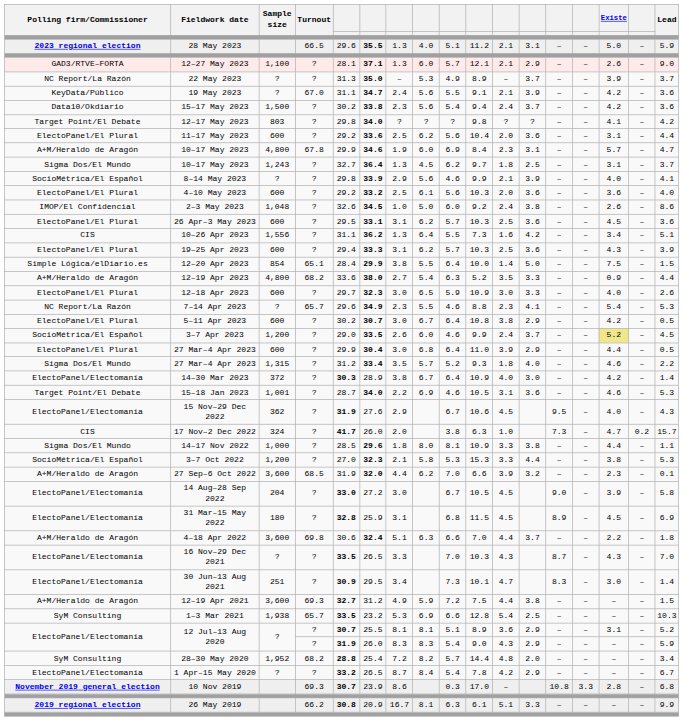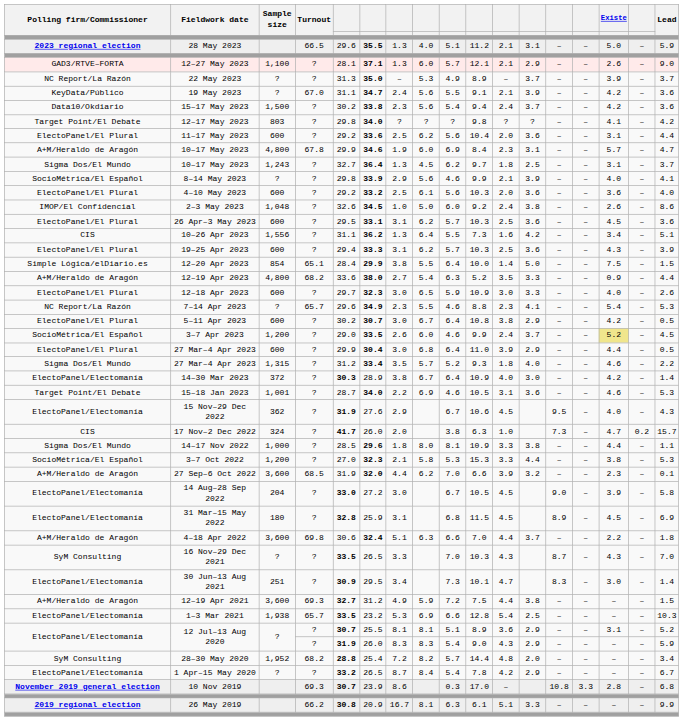(88, 558) ElectoPanel/Electomanía -> (88, 558) SyM Consulting
(88, 616) SyM Consulting -> (88, 616) ElectoPanel/Electomanía
